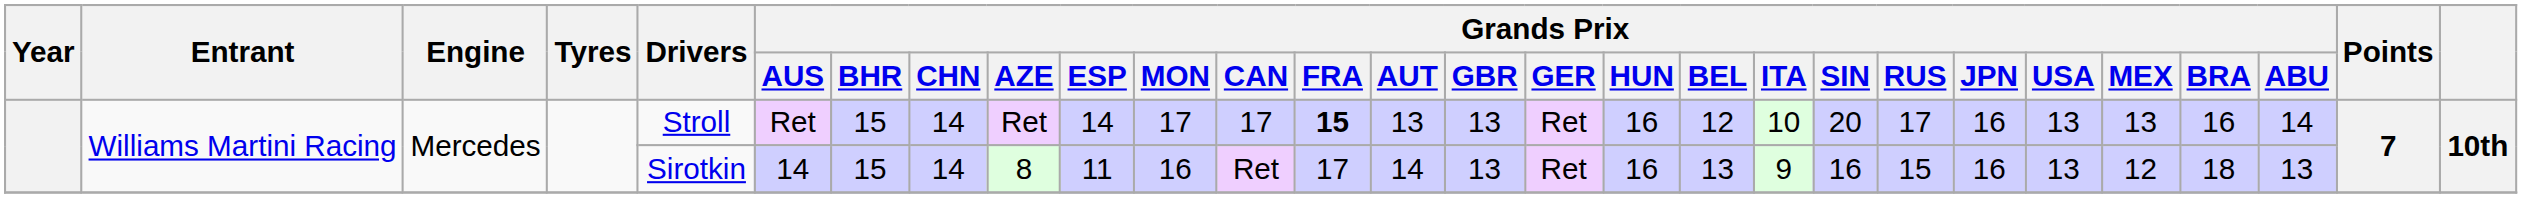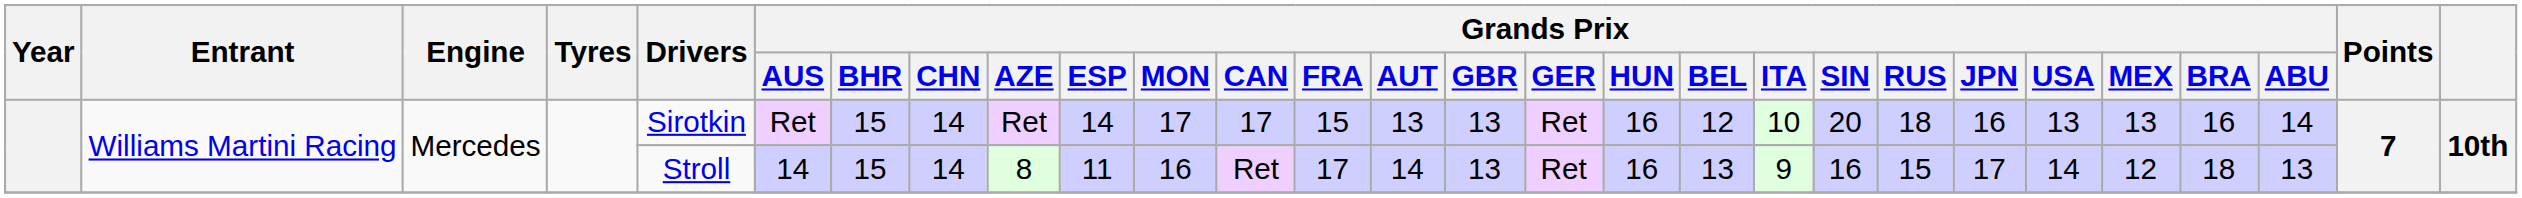(696, 123) Stroll -> (696, 123) Sirotkin
(1332, 123) bold -> (1332, 123) normal
(1915, 123) 17 -> (1915, 123) 18
(696, 169) Sirotkin -> (696, 169) Stroll
(1989, 169) 16 -> (1989, 169) 17
(2063, 169) 13 -> (2063, 169) 14
